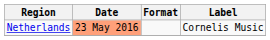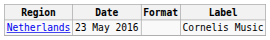(107, 28) lightsalmon background -> (107, 28) no background
